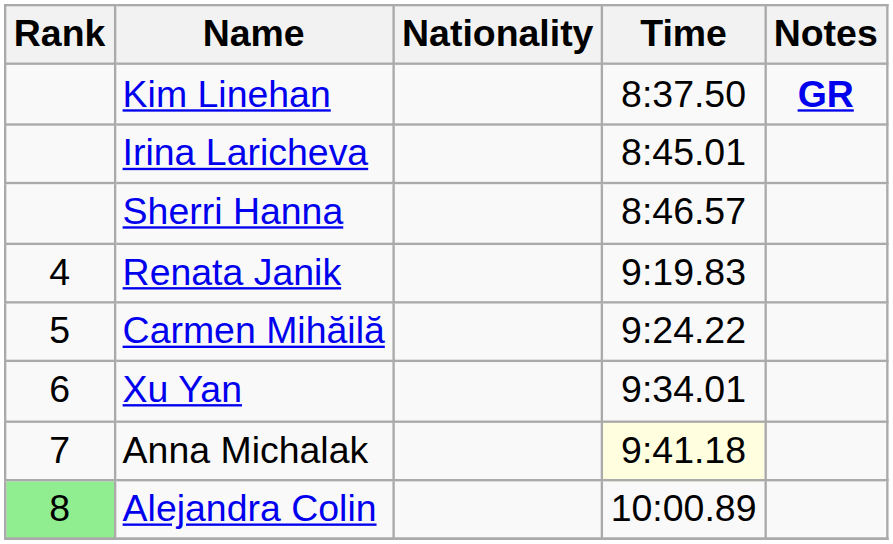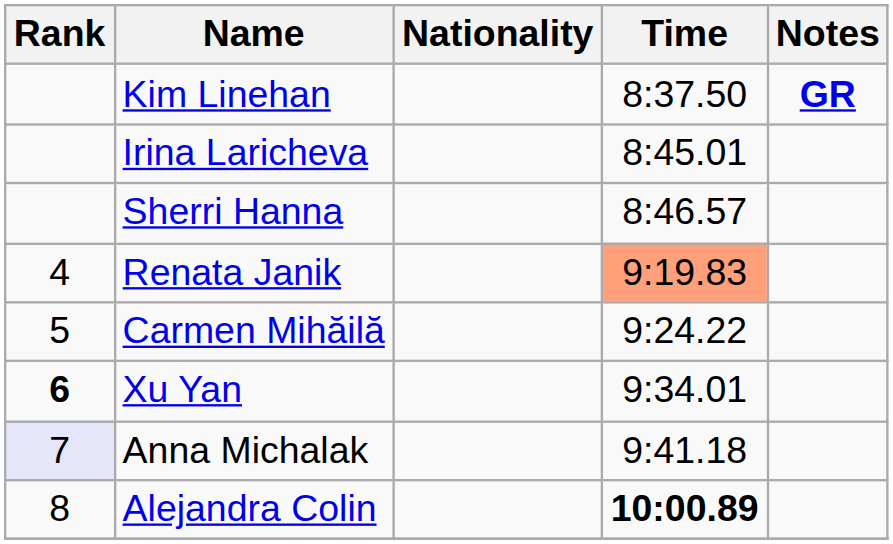(684, 271) no background -> (685, 271) lightsalmon background
(60, 390) normal -> (60, 390) bold
(60, 449) no background -> (60, 449) lavender background
(684, 449) lightyellow background -> (685, 449) no background
(60, 509) lightgreen background -> (60, 509) no background
(684, 509) normal -> (685, 509) bold
